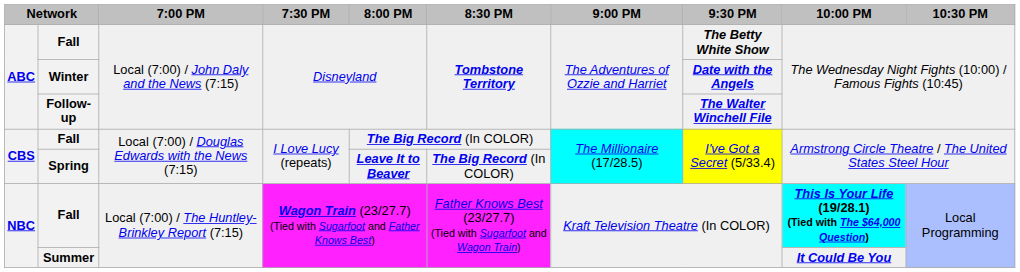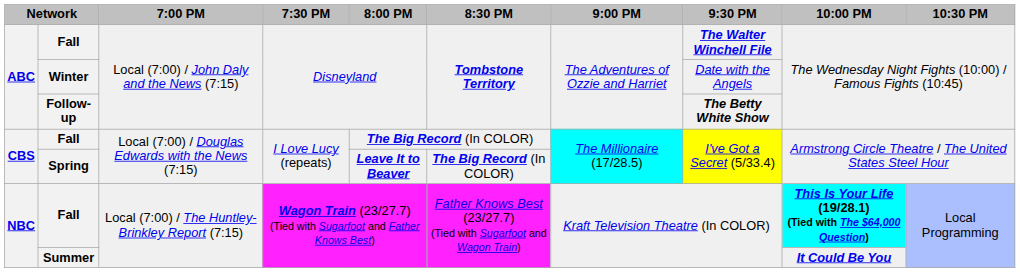(733, 42) The Betty White Show -> (733, 42) The Walter Winchell File
(733, 76) bold -> (733, 76) normal
(733, 111) The Walter Winchell File -> (733, 111) The Betty White Show
